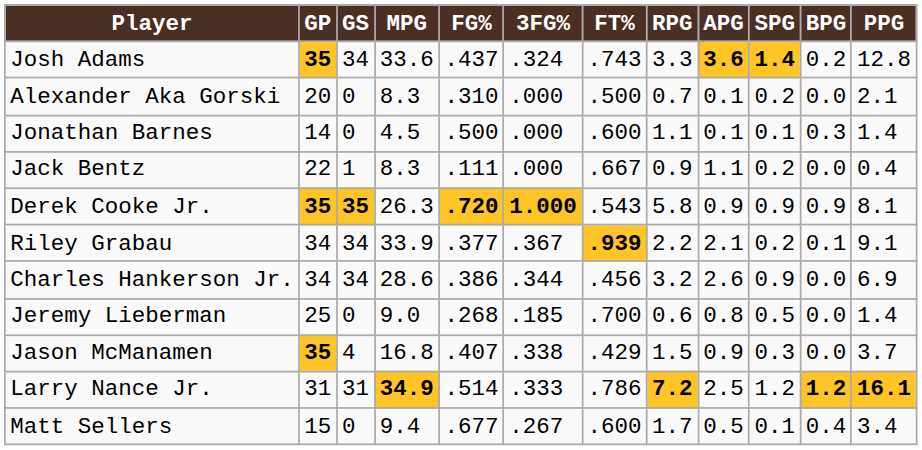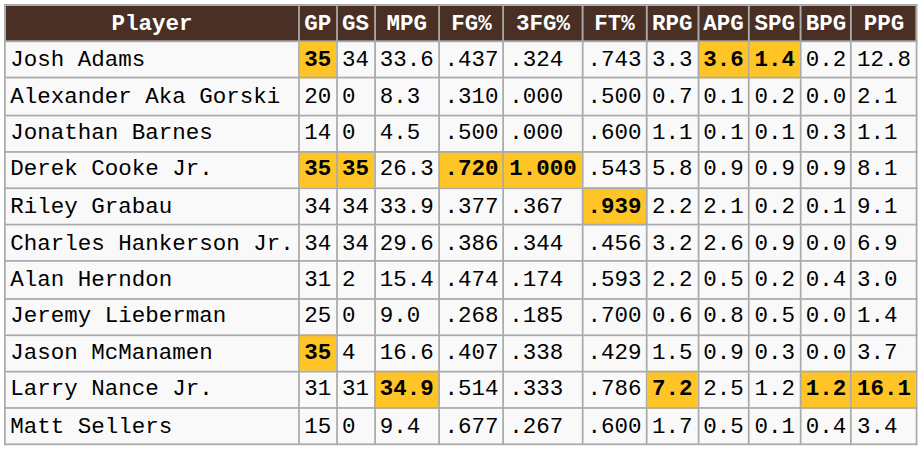(877, 133) 1.4 -> (877, 133) 1.1
- row: (78, 170)
(407, 280) 28.6 -> (407, 243) 29.6
+ row: (91, 280)
(407, 353) 16.8 -> (407, 353) 16.6
